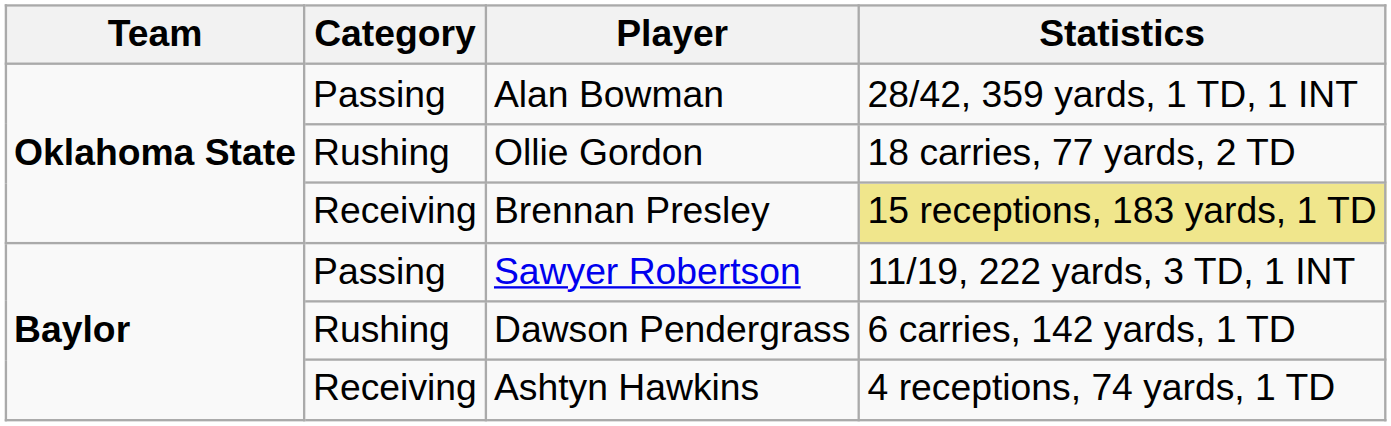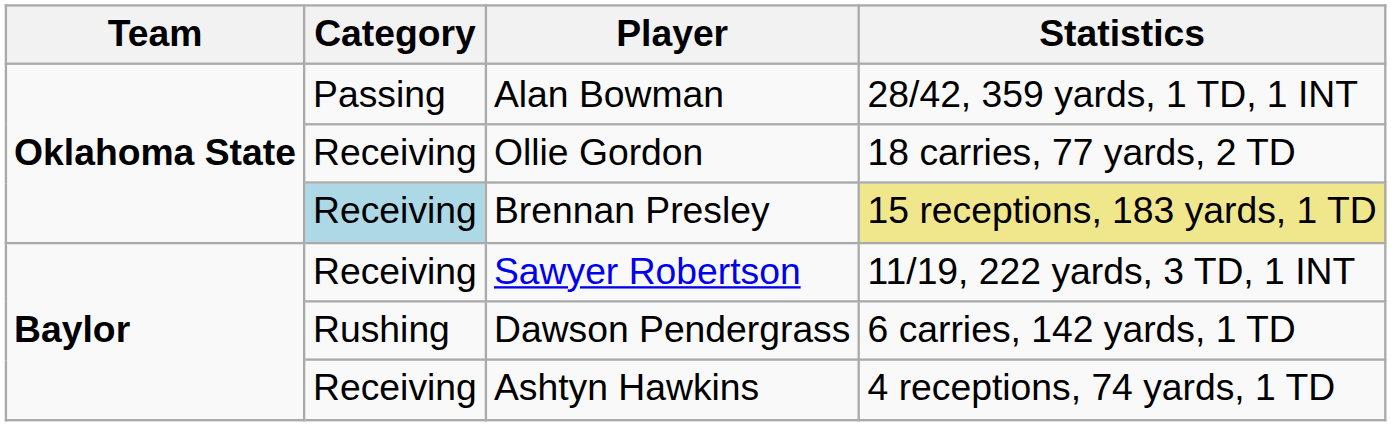(381, 152) Rushing -> (395, 152) Receiving
(395, 211) no background -> (395, 211) lightblue background
(379, 270) Passing -> (395, 270) Receiving
